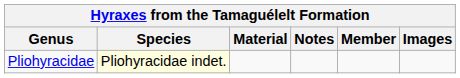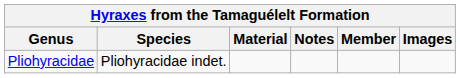(164, 61) lightyellow background -> (164, 61) no background
